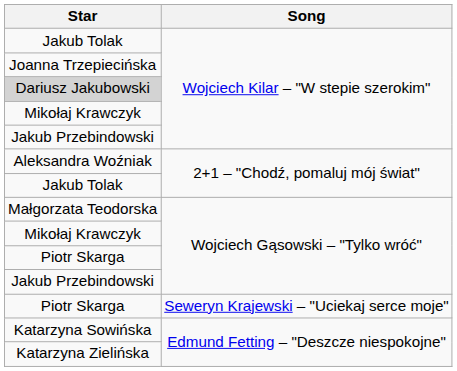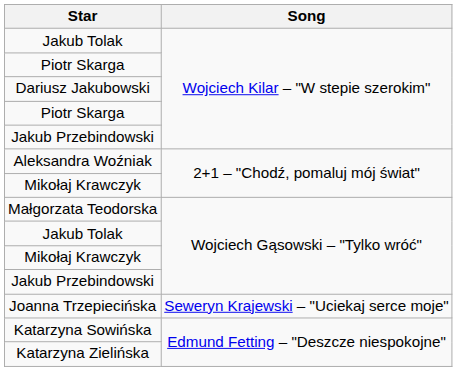(83, 64) Joanna Trzepiecińska -> (83, 64) Piotr Skarga
(83, 88) lightgrey background -> (83, 88) no background
(83, 112) Mikołaj Krawczyk -> (83, 112) Piotr Skarga
(83, 185) Jakub Tolak -> (83, 185) Mikołaj Krawczyk
(83, 233) Mikołaj Krawczyk -> (83, 233) Jakub Tolak
(83, 257) Piotr Skarga -> (83, 257) Mikołaj Krawczyk
(83, 305) Piotr Skarga -> (83, 305) Joanna Trzepiecińska
